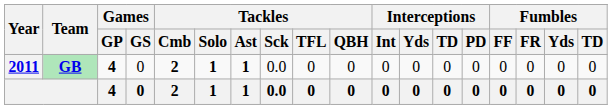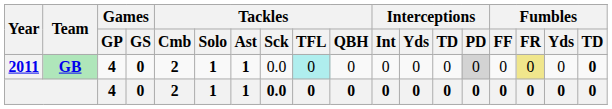(140, 66) normal -> (140, 66) bold
(311, 66) no background -> (311, 66) paleturquoise background
(476, 66) no background -> (476, 66) lightgrey background
(530, 66) no background -> (530, 66) khaki background
(592, 66) normal -> (592, 66) bold
